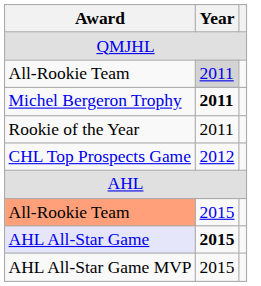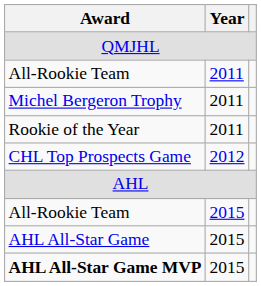(217, 73) lightgrey background -> (227, 73) no background
(217, 101) bold -> (227, 101) normal
(69, 211) lightsalmon background -> (69, 211) no background
(79, 239) lavender background -> (79, 239) no background
(217, 239) bold -> (227, 239) normal
(100, 267) normal -> (105, 267) bold
